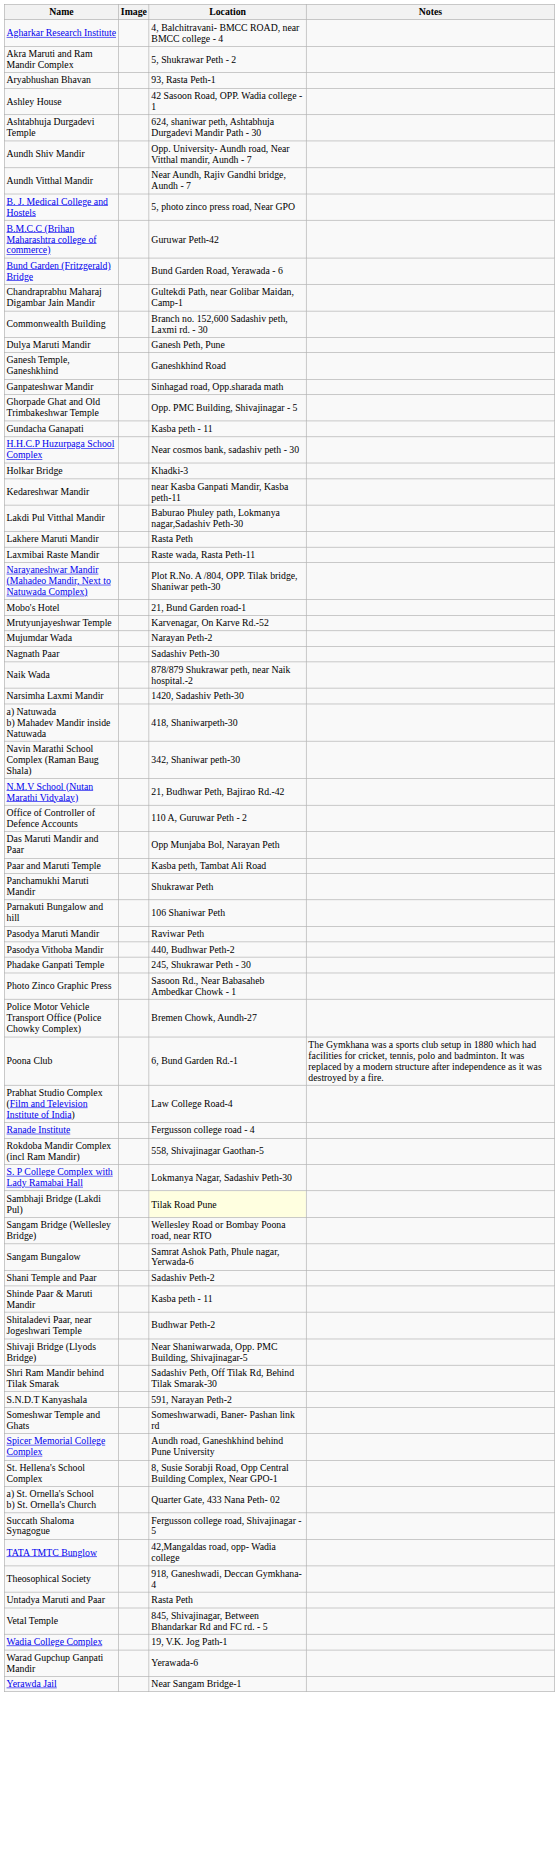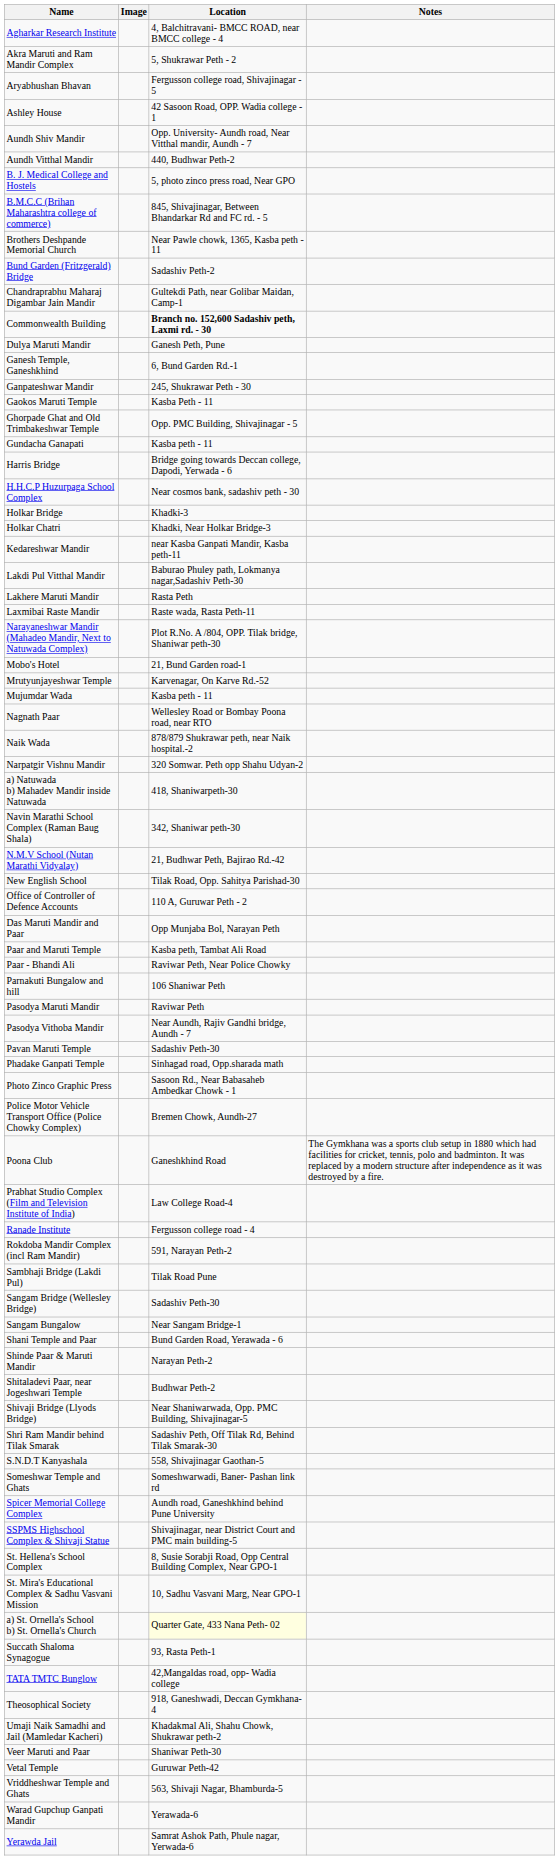(183, 80) 93, Rasta Peth-1 -> (226, 86) Fergusson college road, Shivajinagar - 5
- row: (51, 128)
(219, 180) Near Aundh, Rajiv Gandhi bridge, Aundh - 7 -> (193, 160) 440, Budhwar Peth-2
(185, 239) Guruwar Peth-42 -> (210, 212) 845, Shivajinagar, Between Bhandarkar Rd and FC rd. - 5
+ row: (46, 244)
(217, 271) Bund Garden Road, Yerawada - 6 -> (183, 271) Sadashiv Peth-2
(220, 324) normal -> (223, 324) bold
(189, 366) Ganeshkhind Road -> (195, 366) 6, Bund Garden Rd.-1
(217, 387) Sinhagad road, Opp.sharada math -> (201, 387) 245, Shukrawar Peth - 30
+ row: (52, 402)
+ row: (33, 465)
+ row: (34, 528)
(182, 638) Narayan Peth-2 -> (182, 696) Kasba peth - 11
(185, 654) Sadashiv Peth-30 -> (218, 717) Wellesley Road or Bombay Poona road, near RTO
+ row: (56, 764)
- row: (55, 696)
+ row: (47, 881)
+ row: (41, 965)
- row: (48, 886)
(193, 949) 440, Budhwar Peth-2 -> (219, 1028) Near Aundh, Rajiv Gandhi bridge, Aundh - 7
+ row: (49, 1049)
(201, 965) 245, Shukrawar Peth - 30 -> (217, 1064) Sinhagad road, Opp.sharada math
(195, 1061) 6, Bund Garden Rd.-1 -> (189, 1160) Ganeshkhind Road
(208, 1151) 558, Shivajinagar Gaothan-5 -> (192, 1250) 591, Narayan Peth-2
- row: (60, 1177)
(184, 1204) lightyellow background -> (184, 1277) no background
(218, 1230) Wellesley Road or Bombay Poona road, near RTO -> (185, 1303) Sadashiv Peth-30
(215, 1257) Samrat Ashok Path, Phule nagar, Yerwada-6 -> (196, 1324) Near Sangam Bridge-1
(183, 1278) Sadashiv Peth-2 -> (217, 1340) Bund Garden Road, Yerawada - 6
(182, 1299) Kasba peth - 11 -> (182, 1361) Narayan Peth-2
(192, 1399) 591, Narayan Peth-2 -> (208, 1461) 558, Shivajinagar Gaothan-5
+ row: (58, 1535)
+ row: (59, 1593)
(216, 1499) no background -> (216, 1625) lightyellow background
(226, 1526) Fergusson college road, Shivajinagar - 5 -> (183, 1652) 93, Rasta Peth-1
+ row: (56, 1731)
- row: (56, 1600)
+ row: (48, 1752)
(210, 1621) 845, Shivajinagar, Between Bhandarkar Rd and FC rd. - 5 -> (185, 1768) Guruwar Peth-42
+ row: (58, 1789)
- row: (54, 1642)
(196, 1684) Near Sangam Bridge-1 -> (215, 1841) Samrat Ashok Path, Phule nagar, Yerwada-6
